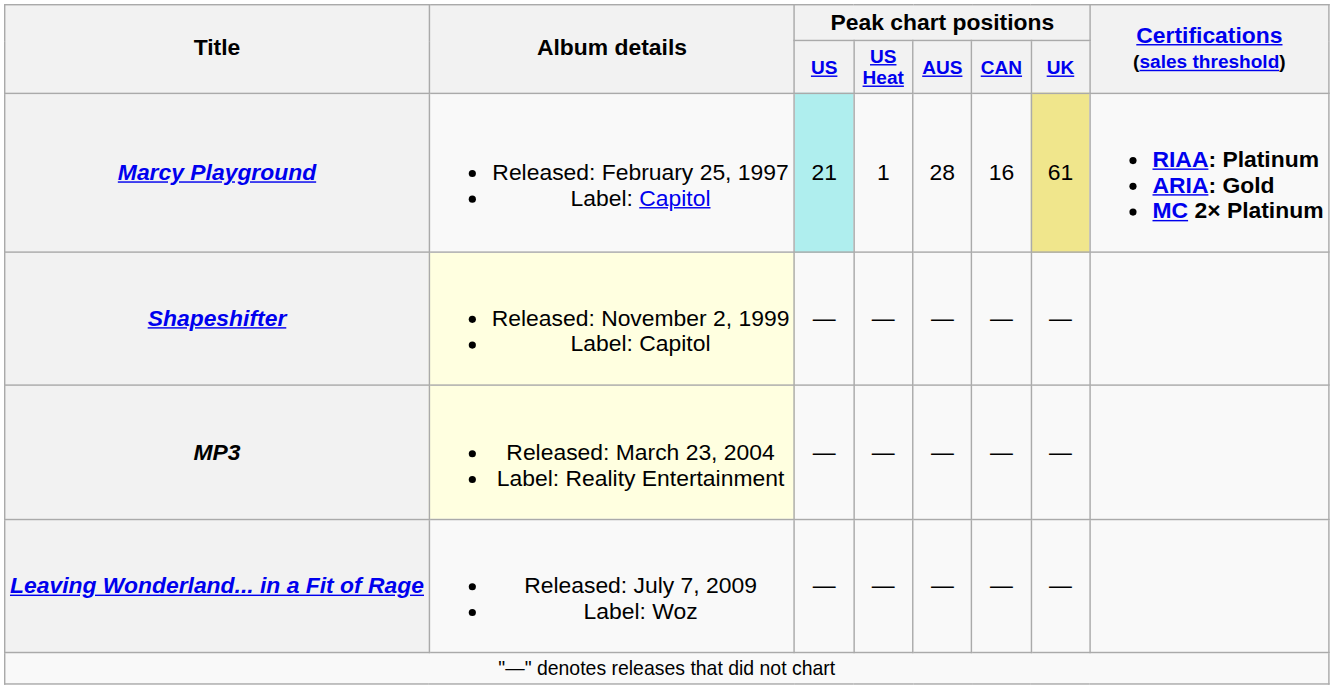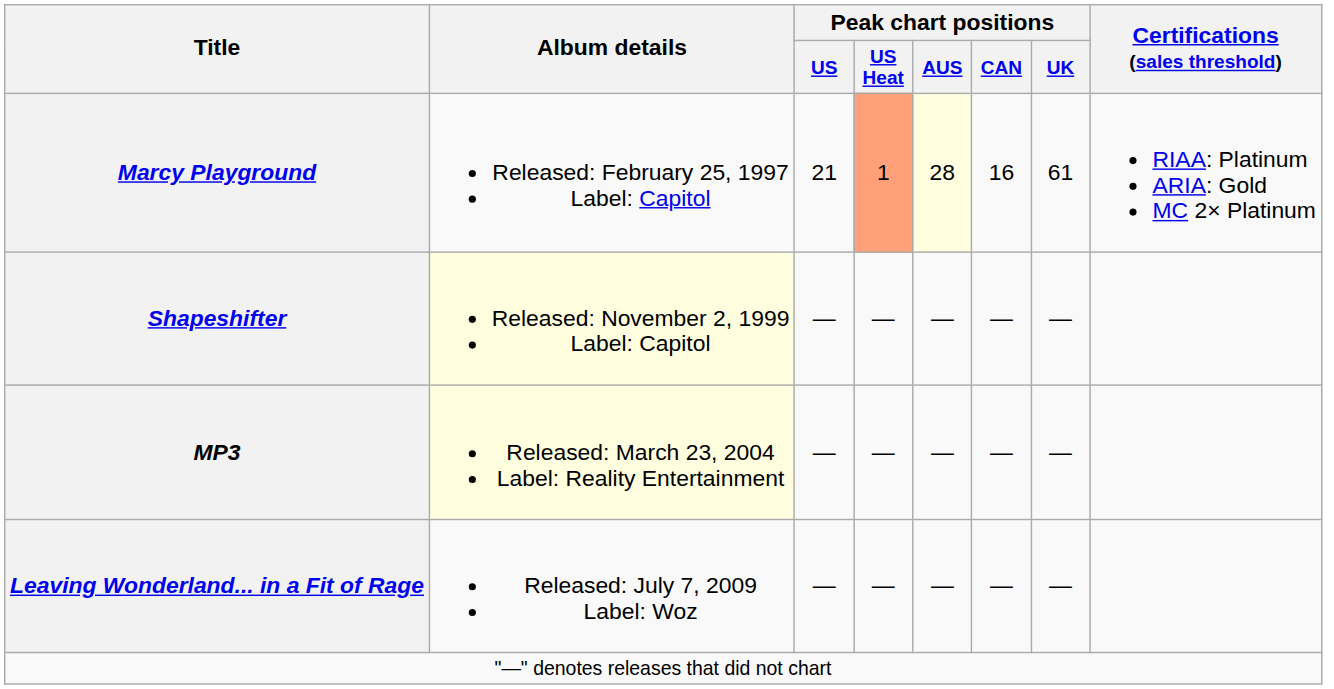(824, 172) paleturquoise background -> (824, 172) no background
(883, 172) no background -> (883, 172) lightsalmon background
(942, 172) no background -> (942, 172) lightyellow background
(1060, 172) khaki background -> (1060, 172) no background
(1209, 185) bold -> (1206, 185) normal
